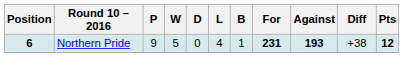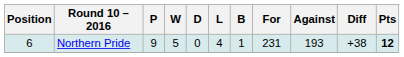(29, 43) bold -> (29, 43) normal
(272, 43) bold -> (272, 43) normal
(314, 43) bold -> (314, 43) normal
